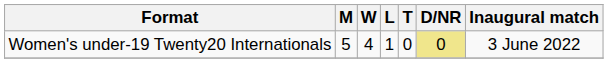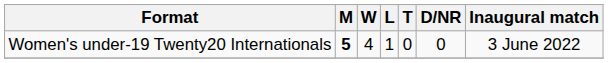(346, 44) normal -> (346, 44) bold
(441, 44) khaki background -> (441, 44) no background
